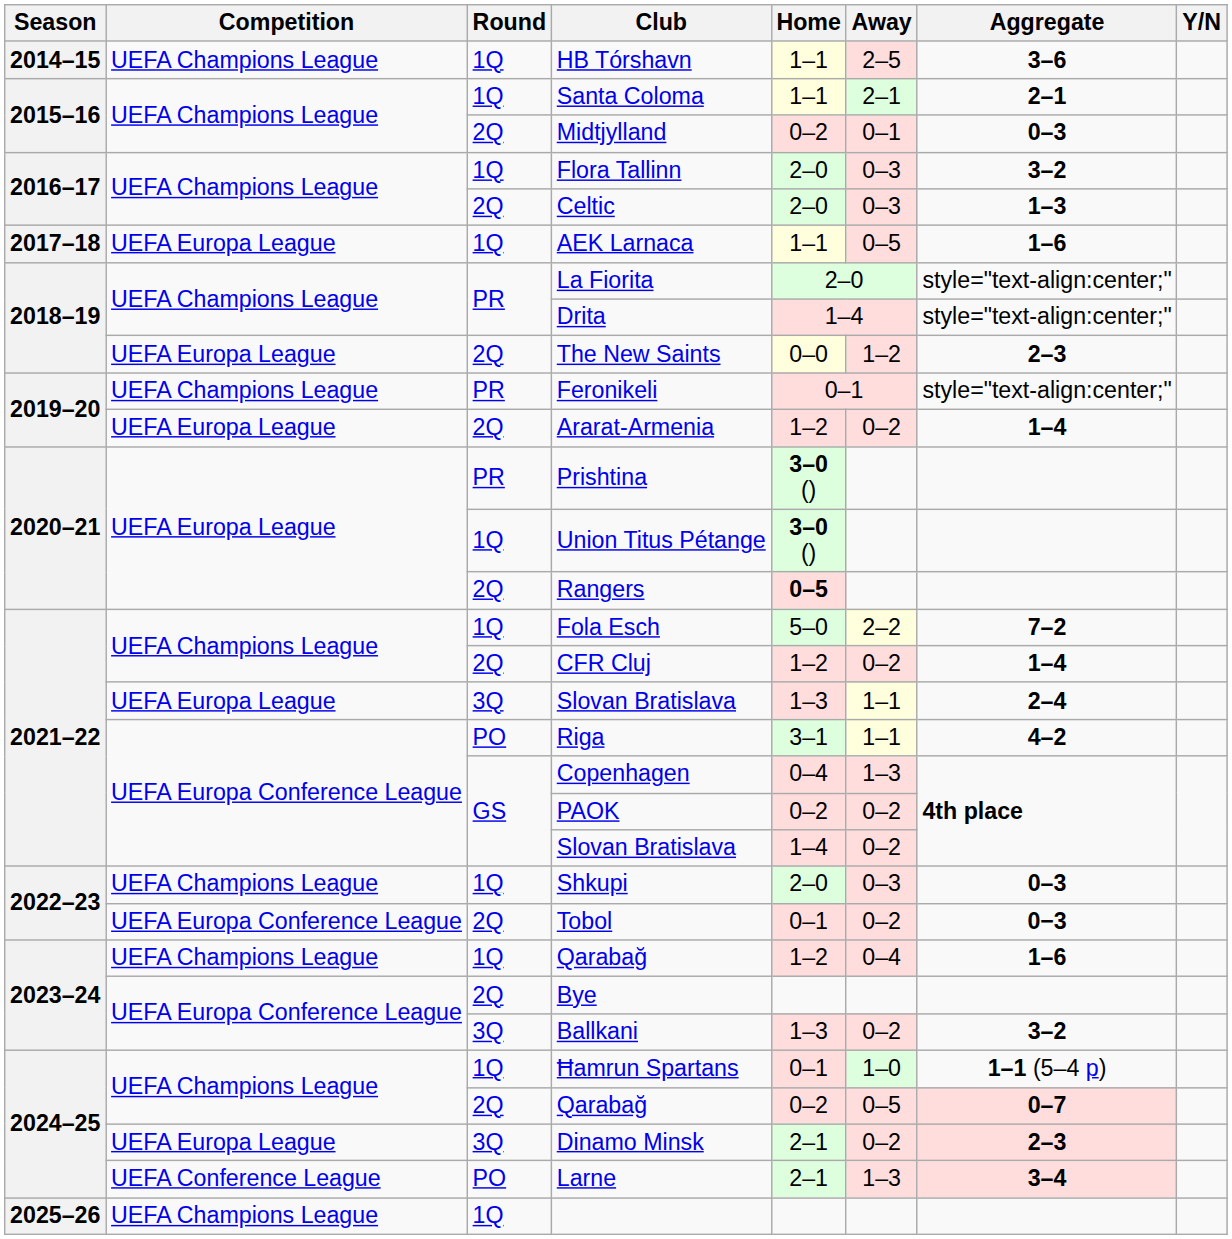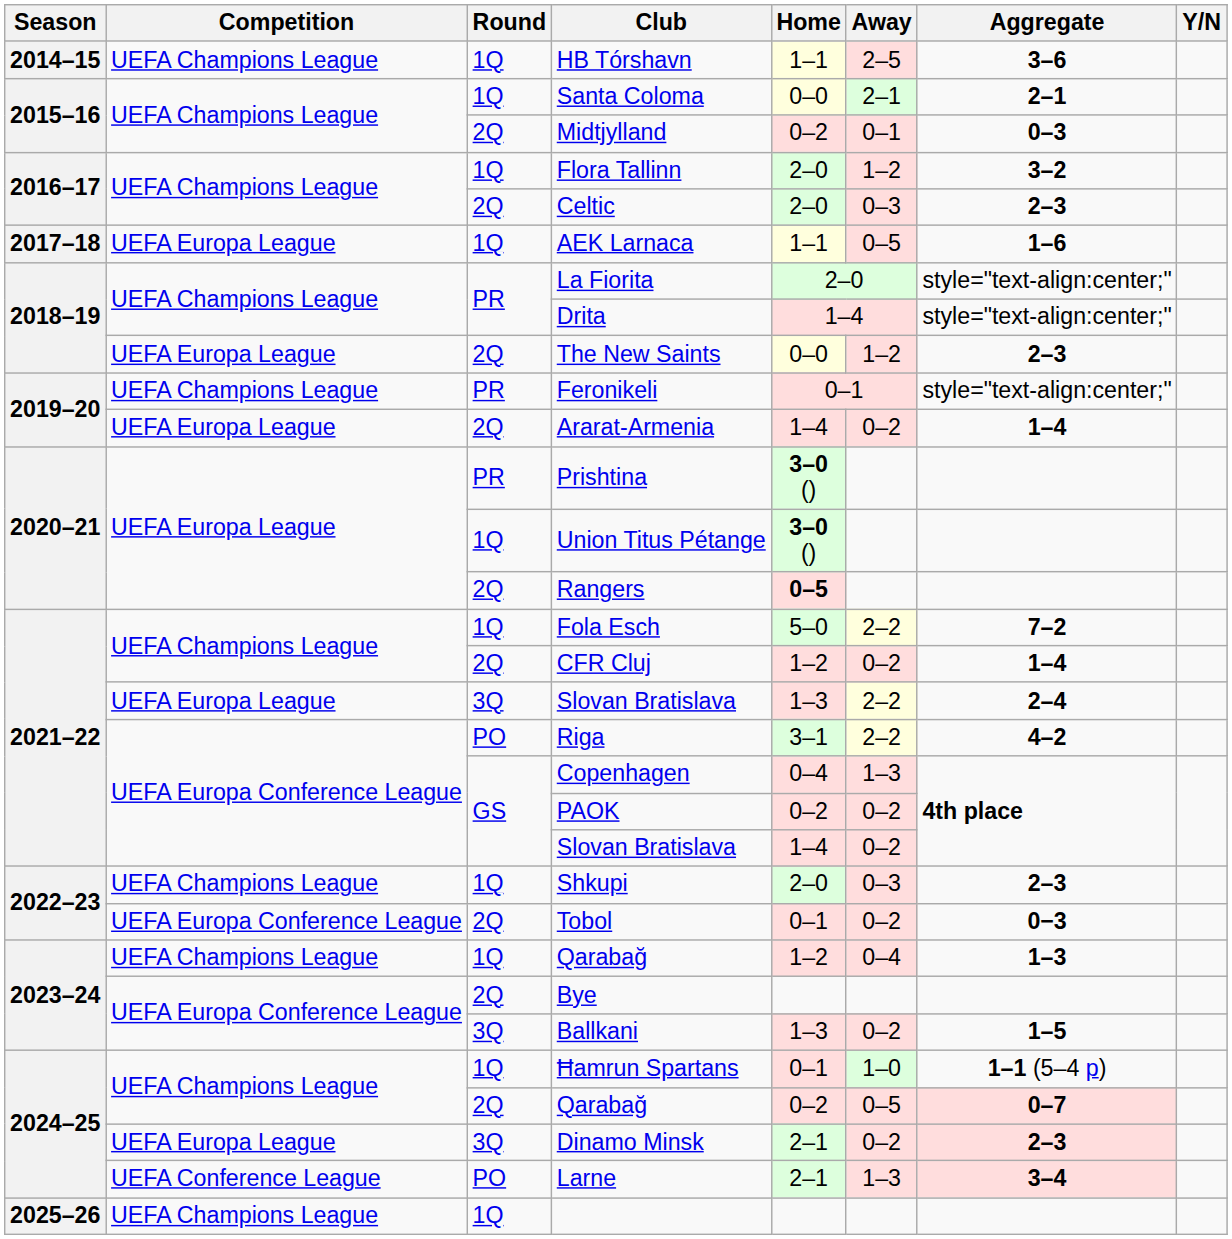(809, 96) 1–1 -> (809, 96) 0–0
(882, 170) 0–3 -> (882, 170) 1–2
(1047, 206) 1–3 -> (1047, 206) 2–3
(809, 427) 1–2 -> (809, 427) 1–4
(882, 700) 1–1 -> (882, 700) 2–2
(882, 737) 1–1 -> (882, 737) 2–2
(1047, 884) 0–3 -> (1047, 884) 2–3
(1047, 958) 1–6 -> (1047, 958) 1–3
(1047, 1031) 3–2 -> (1047, 1031) 1–5
